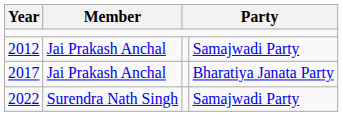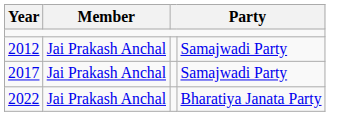(263, 73) Bharatiya Janata Party -> (234, 73) Samajwadi Party
(112, 98) Surendra Nath Singh -> (106, 98) Jai Prakash Anchal
(246, 98) Samajwadi Party -> (251, 98) Bharatiya Janata Party
